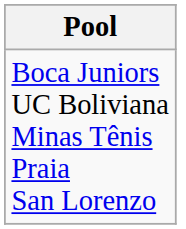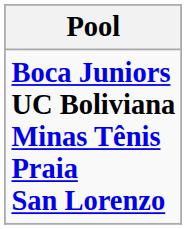(90, 136) normal -> (93, 136) bold
